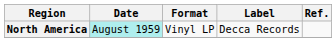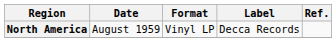(126, 30) paleturquoise background -> (126, 30) no background
